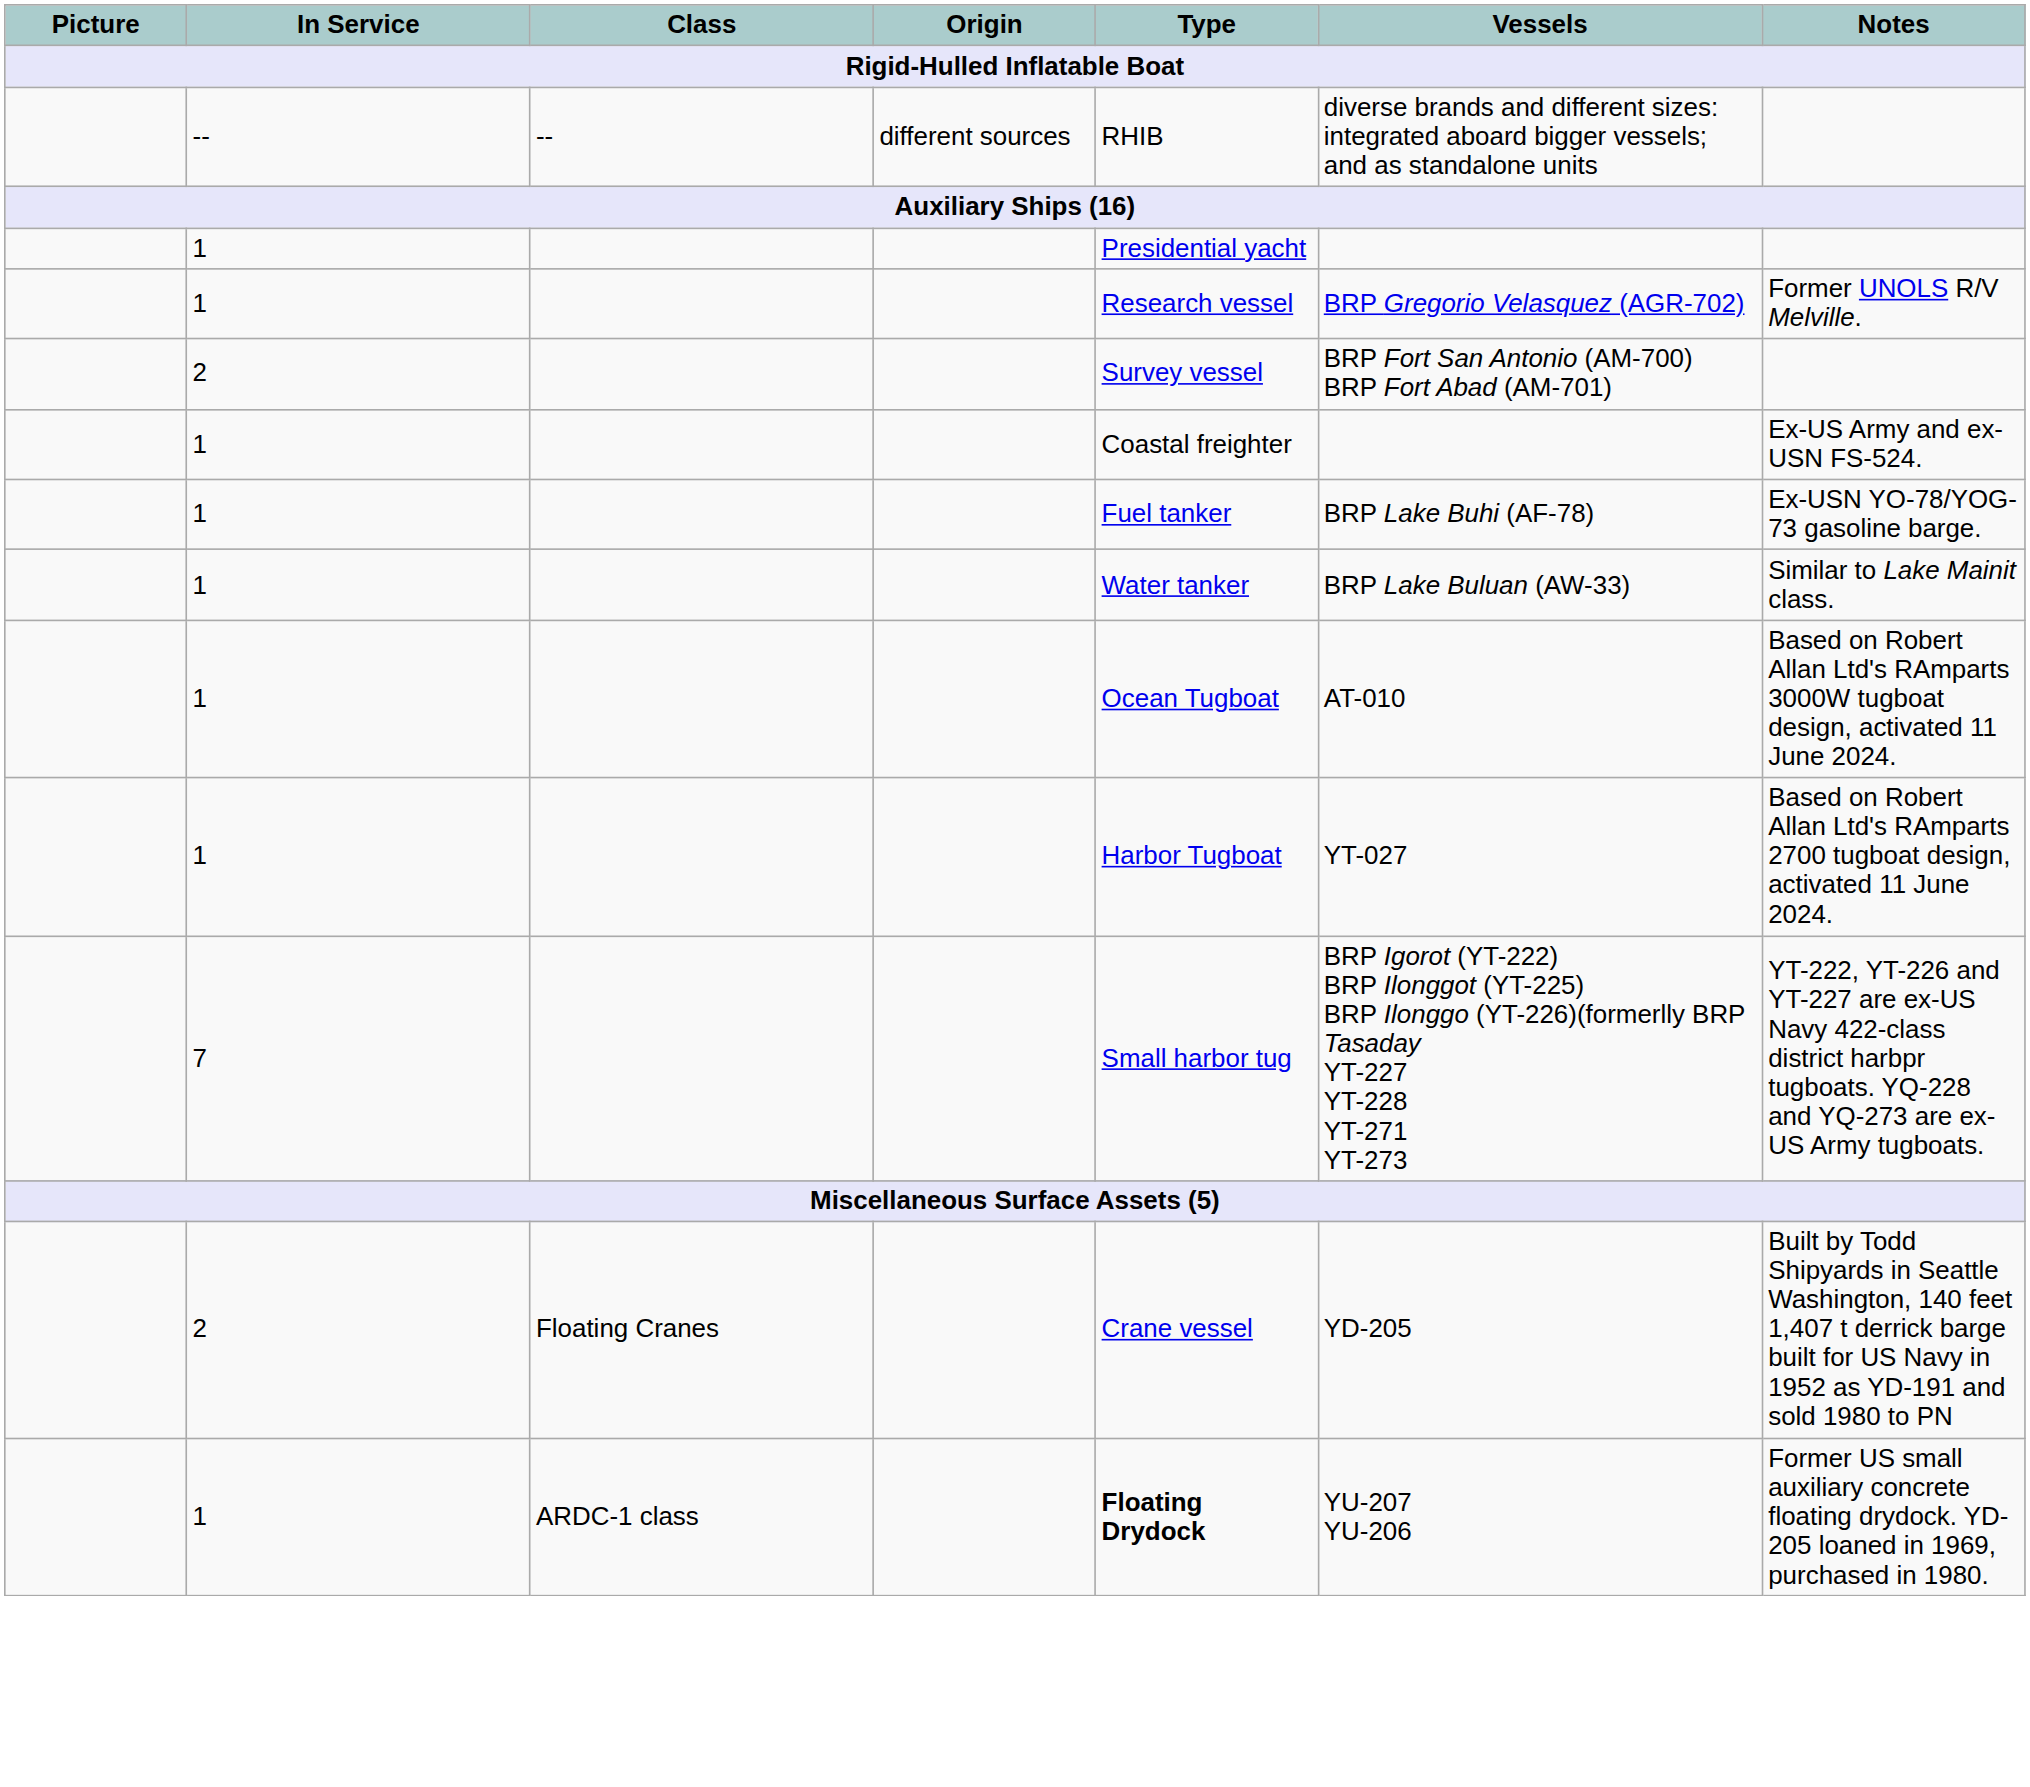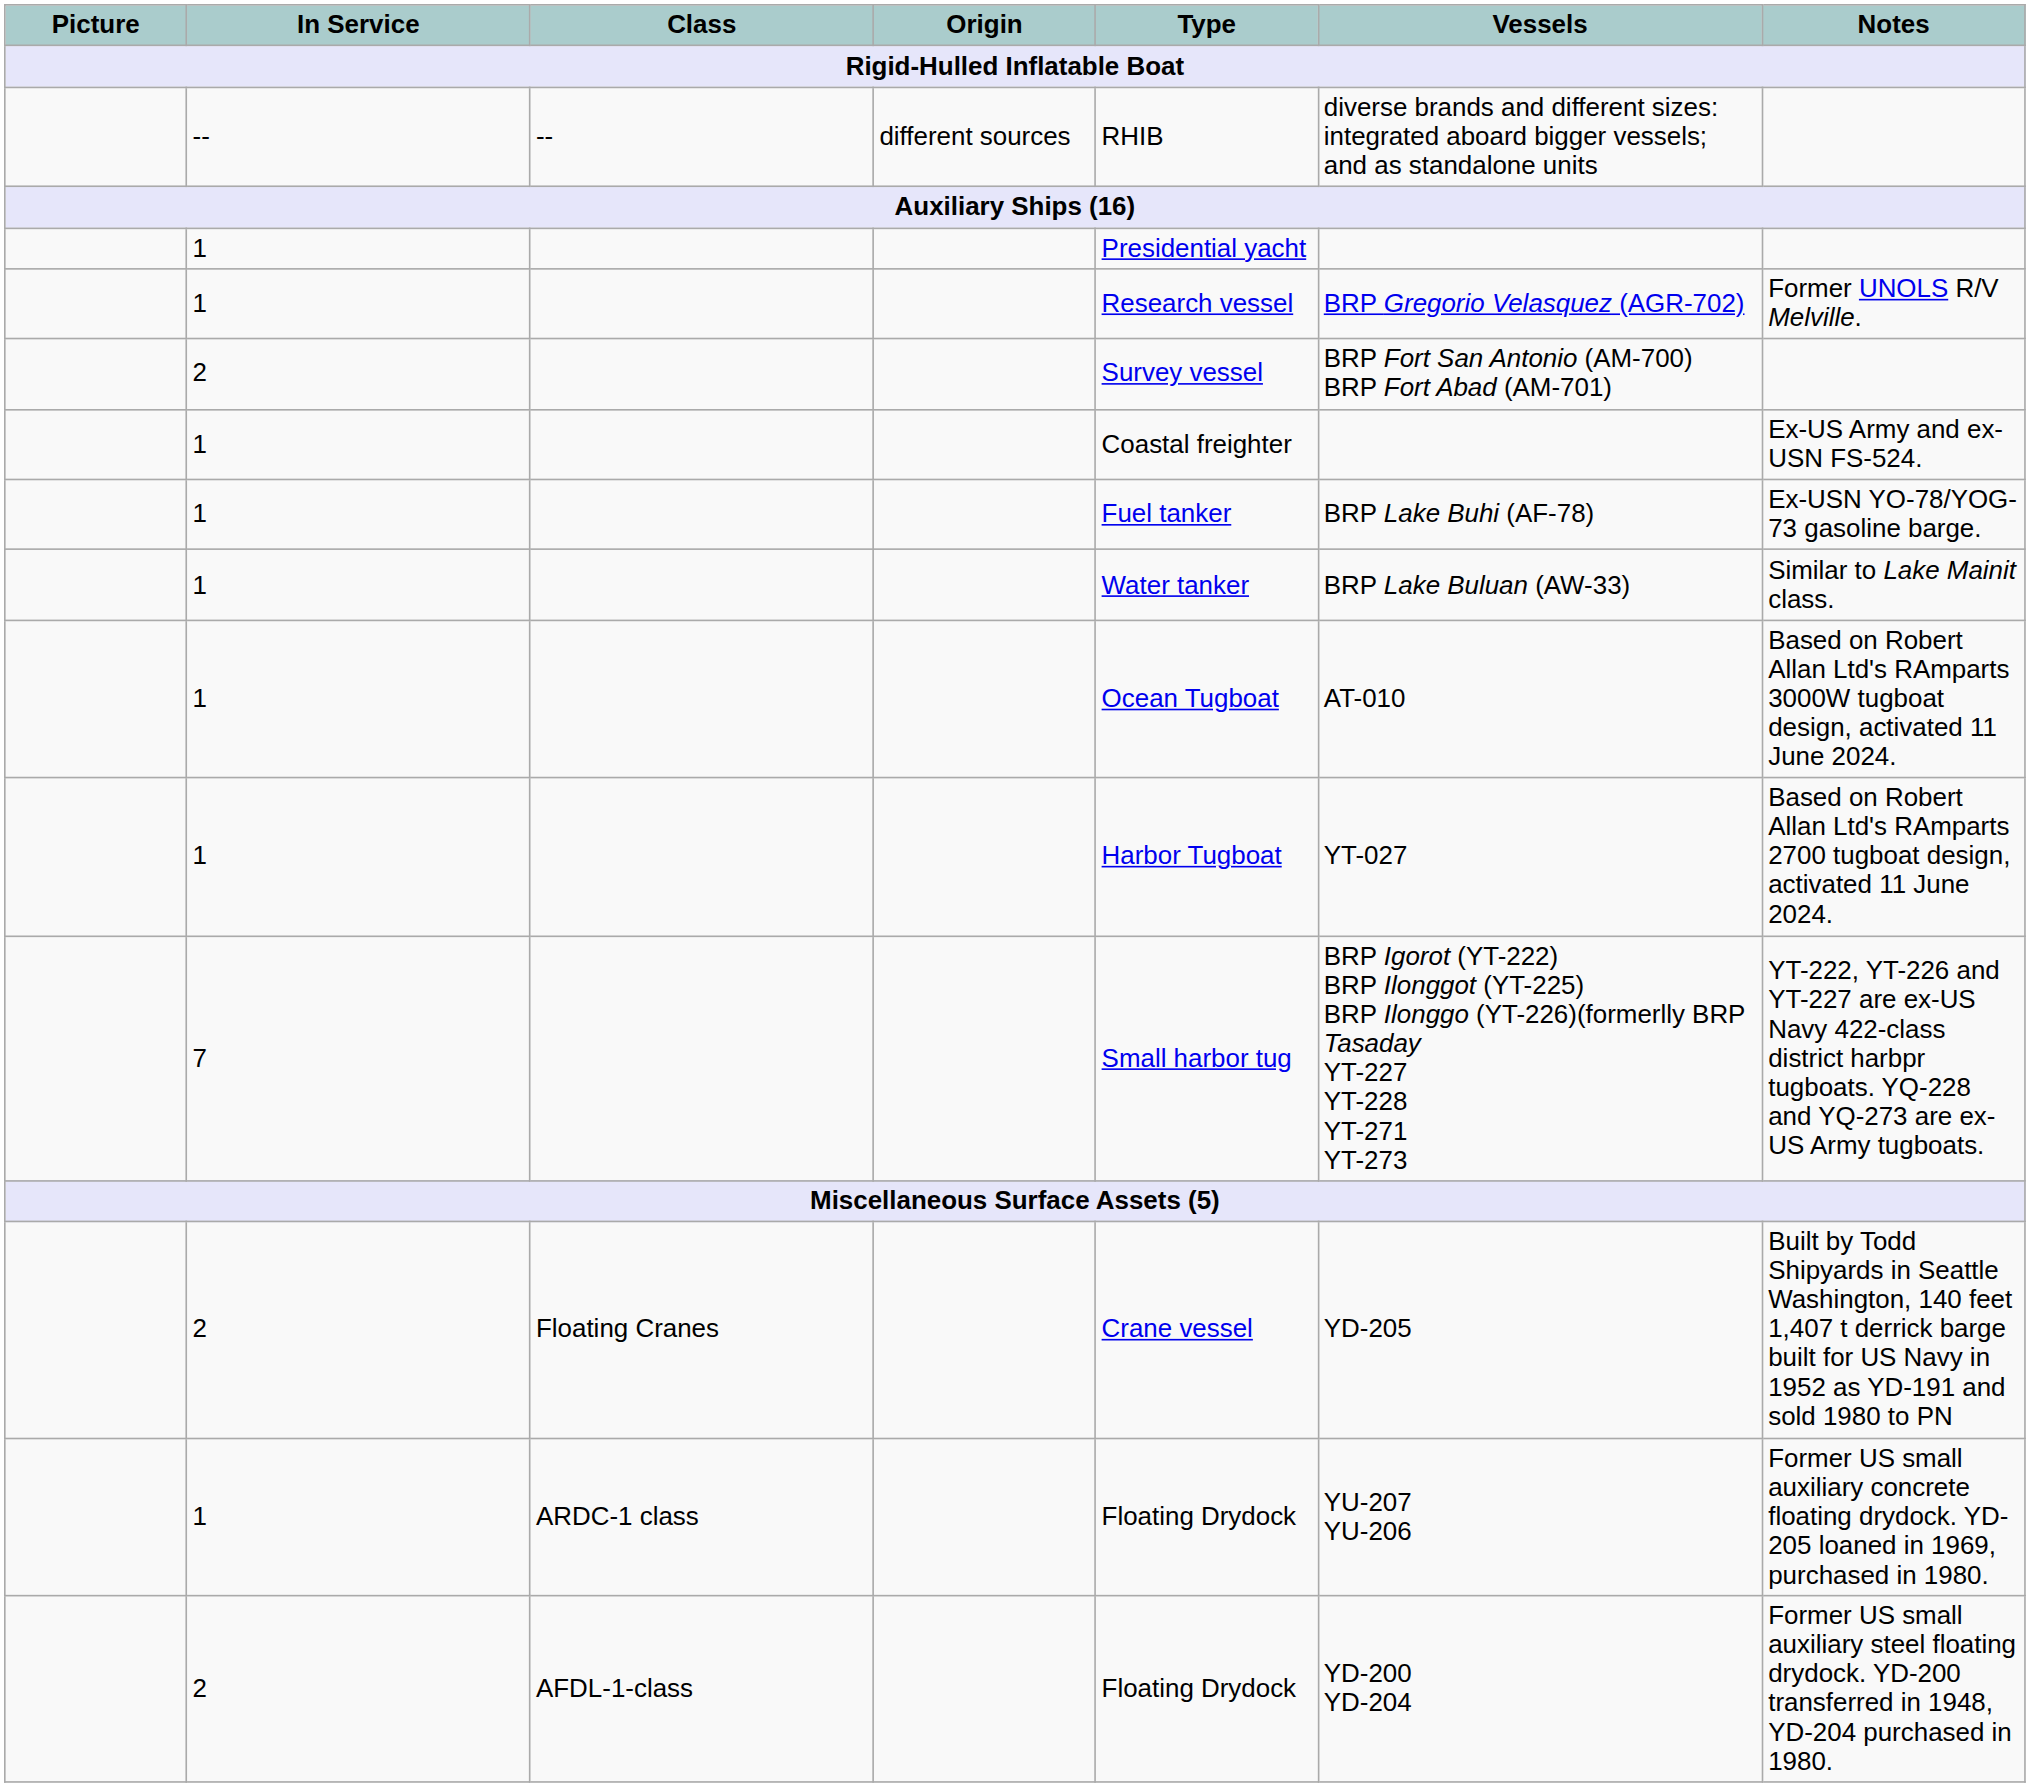(1153, 1516) bold -> (1199, 1516) normal
+ row: (200, 1688)
